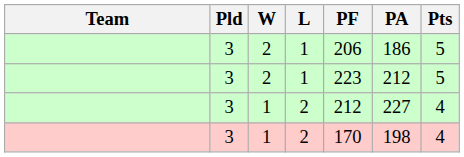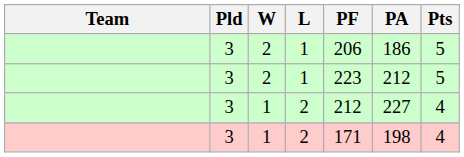(348, 136) 170 -> (348, 136) 171
